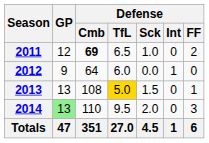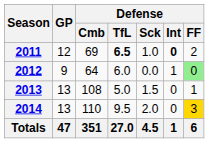(92, 52) bold -> (92, 52) normal
(122, 52) normal -> (122, 52) bold
(174, 52) normal -> (174, 52) bold
(194, 71) no background -> (194, 71) lightgreen background
(122, 90) gold background -> (122, 90) no background
(64, 109) lightgreen background -> (64, 109) no background
(194, 109) no background -> (194, 109) gold background
